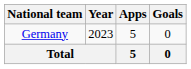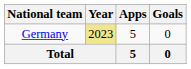(101, 34) no background -> (101, 34) khaki background
